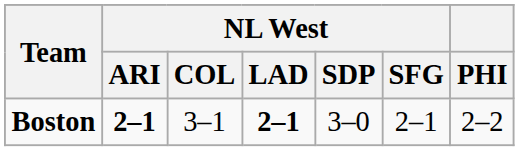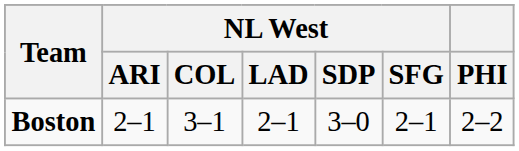(134, 121) bold -> (134, 121) normal
(278, 121) bold -> (278, 121) normal
